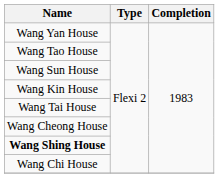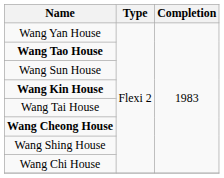(57, 51) normal -> (60, 51) bold
(57, 88) normal -> (60, 88) bold
(57, 126) normal -> (60, 126) bold
(57, 145) bold -> (60, 145) normal
